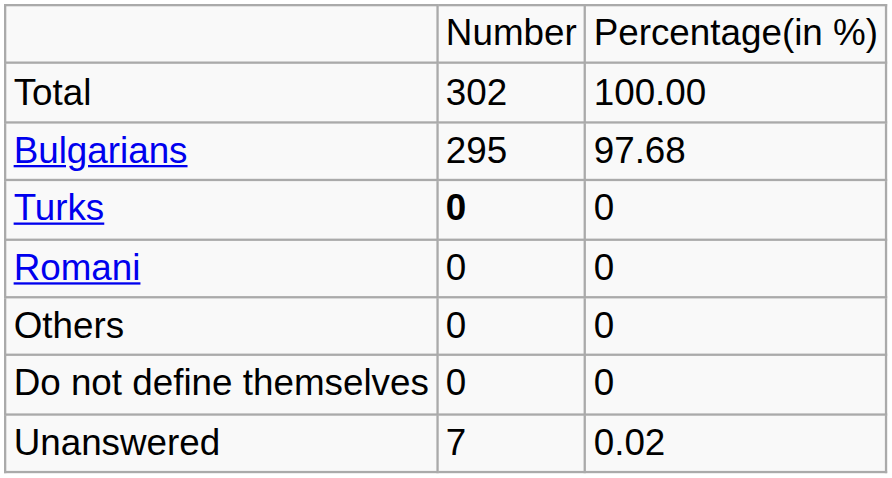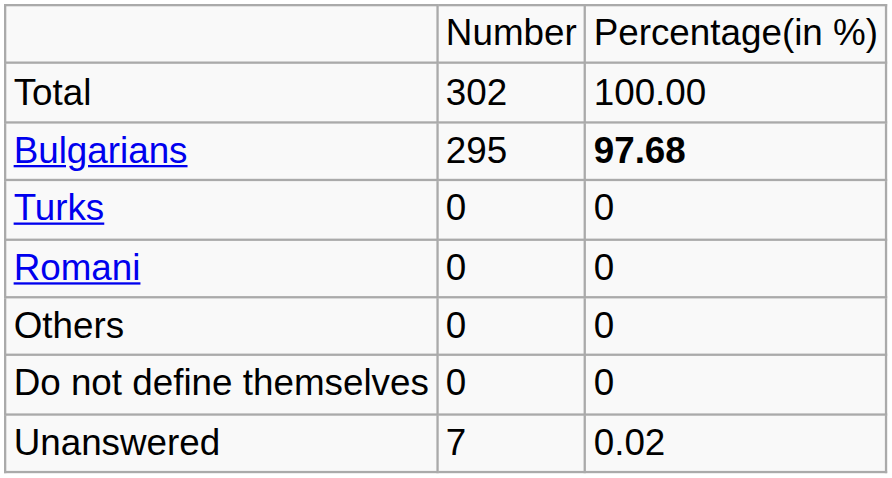(640, 150) normal -> (640, 150) bold
(456, 208) bold -> (456, 208) normal
